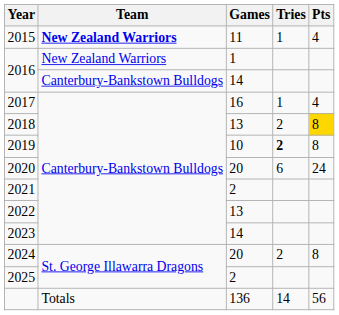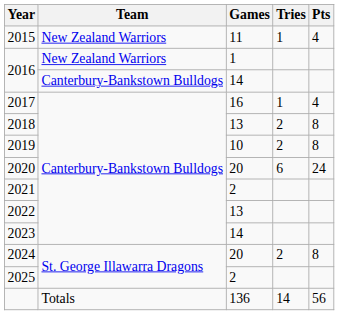(109, 37) bold -> (104, 37) normal
(316, 124) gold background -> (316, 124) no background
(280, 146) bold -> (280, 146) normal
